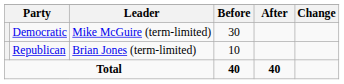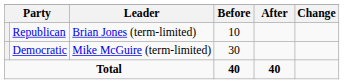rows swapped: (40, 32) <-> (39, 50)
